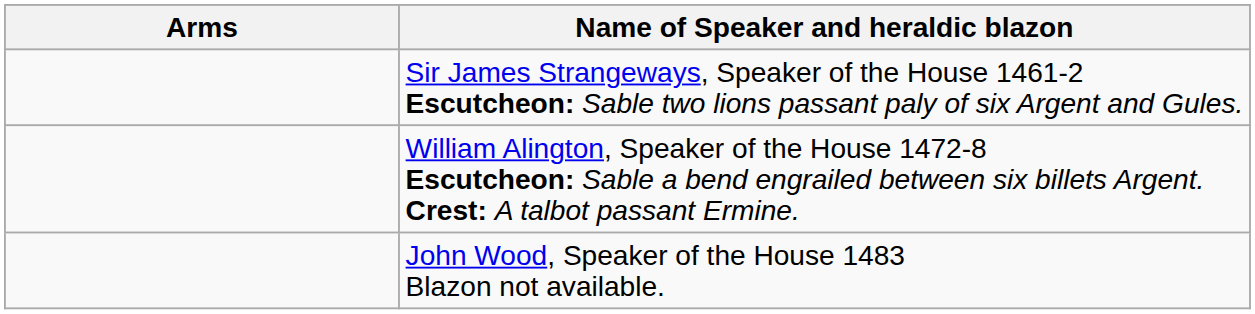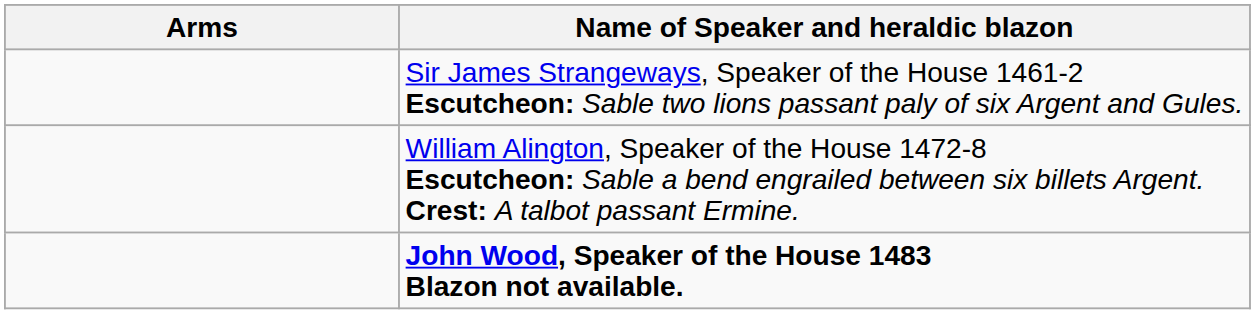(655, 271) normal -> (668, 271) bold
